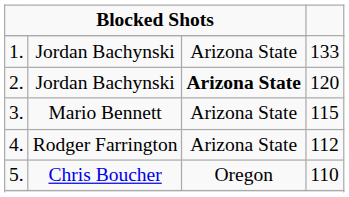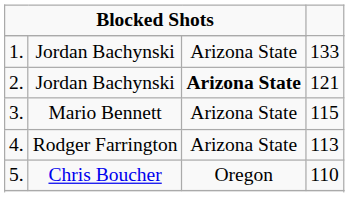(325, 82) 120 -> (325, 82) 121
(325, 144) 112 -> (325, 144) 113
